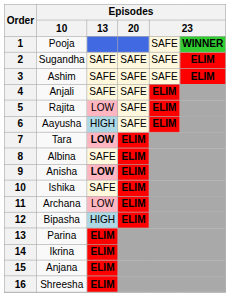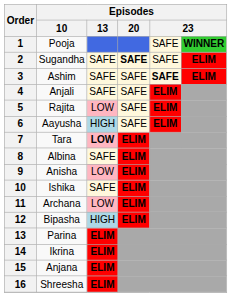(133, 60) normal -> (134, 60) bold
(164, 76) normal -> (165, 76) bold
(103, 172) bold -> (103, 172) normal
